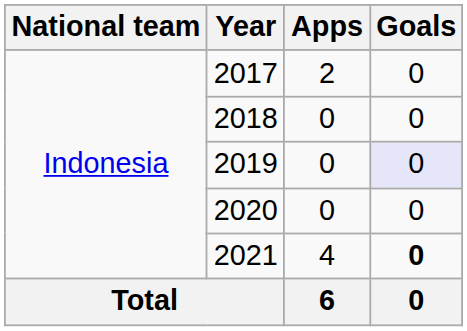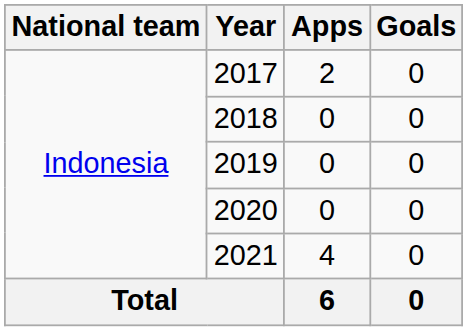(416, 164) lavender background -> (416, 164) no background
(416, 255) bold -> (416, 255) normal
